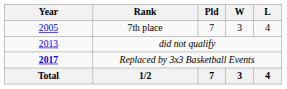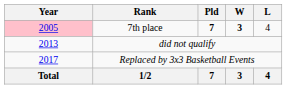(48, 28) no background -> (48, 28) pink background
(212, 28) normal -> (212, 28) bold
(240, 28) normal -> (240, 28) bold
(48, 60) bold -> (48, 60) normal
